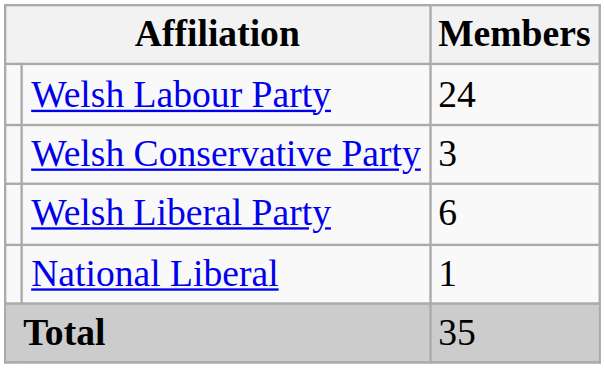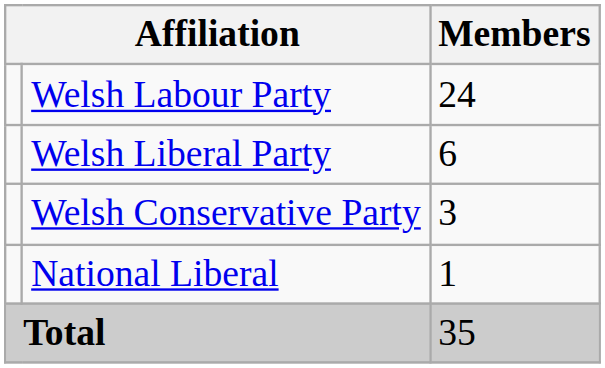rows swapped: (181, 213) <-> (226, 153)
